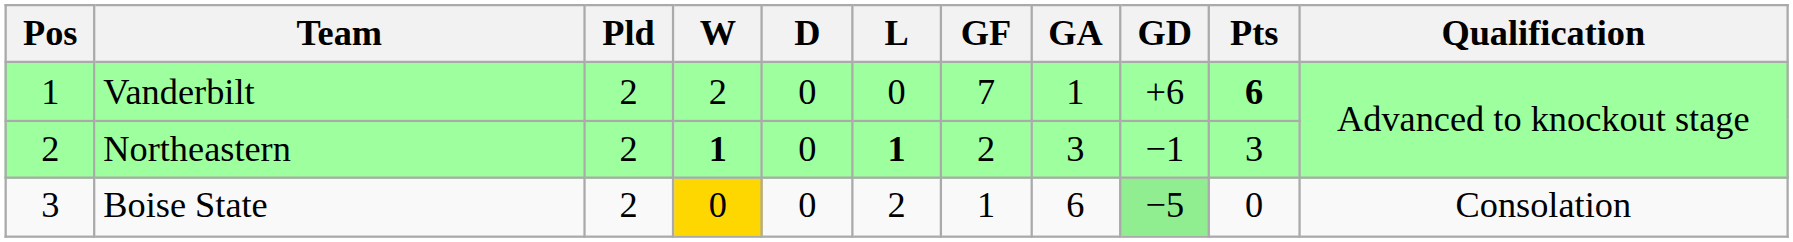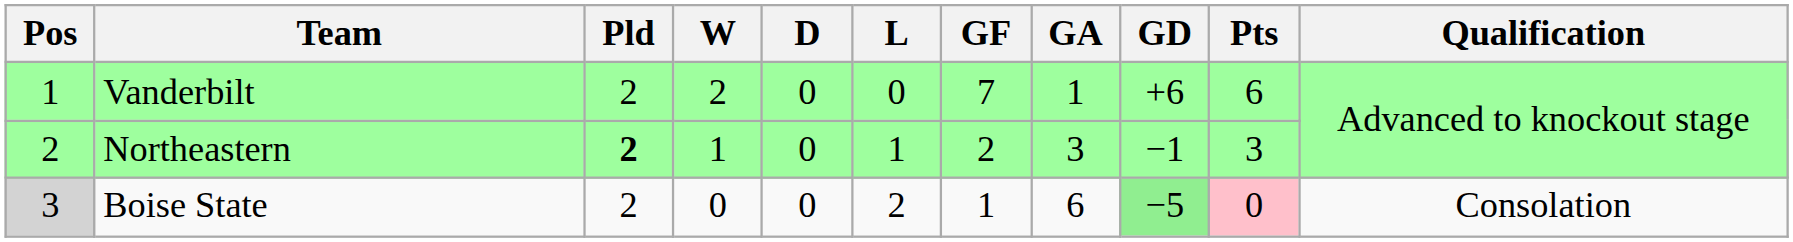(1254, 90) bold -> (1254, 90) normal
(628, 148) normal -> (628, 148) bold
(718, 148) bold -> (718, 148) normal
(897, 148) bold -> (897, 148) normal
(50, 206) no background -> (50, 206) lightgrey background
(718, 206) gold background -> (718, 206) no background
(1254, 206) no background -> (1254, 206) pink background
